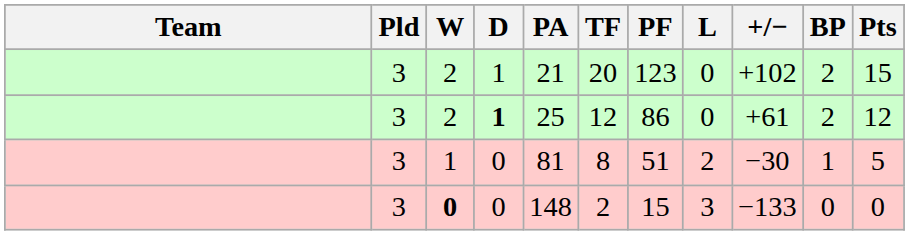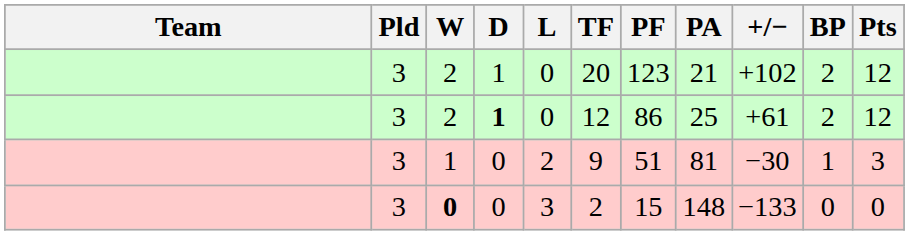columns swapped: (707, 26) <-> (551, 26)
(878, 71) 15 -> (878, 71) 12
(603, 161) 8 -> (596, 161) 9
(878, 161) 5 -> (878, 161) 3
